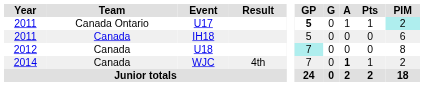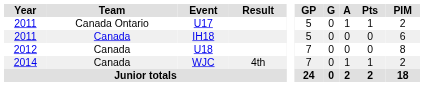(309, 23) bold -> (309, 23) normal
(403, 23) paleturquoise background -> (403, 23) no background
(309, 49) paleturquoise background -> (309, 49) no background
(347, 62) bold -> (347, 62) normal
